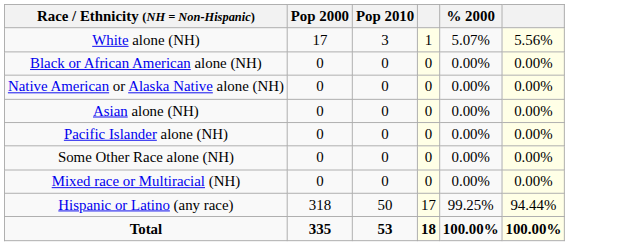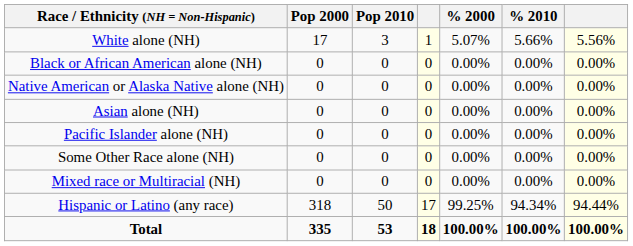+ column: (533, 16)
